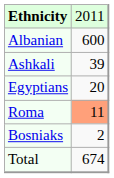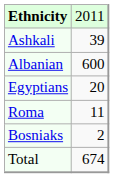rows swapped: (36, 40) <-> (31, 64)
(97, 111) lightsalmon background -> (97, 111) no background
